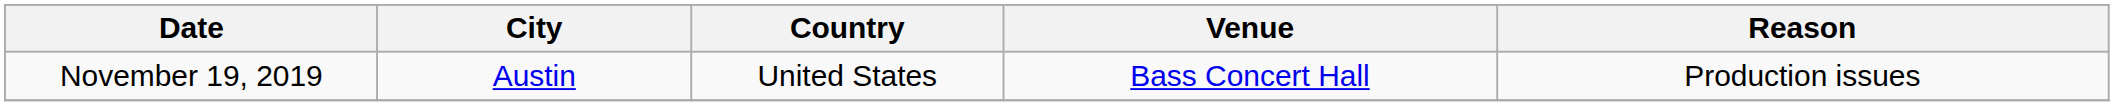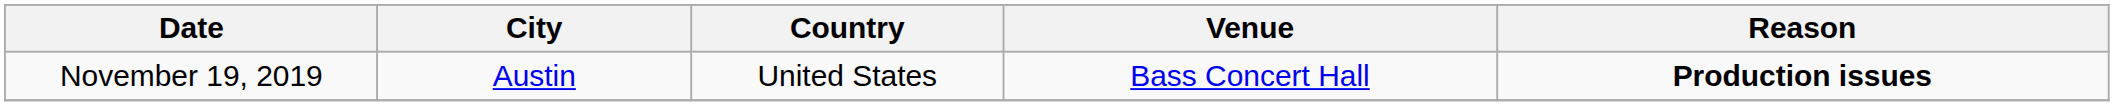(1802, 75) normal -> (1802, 75) bold
